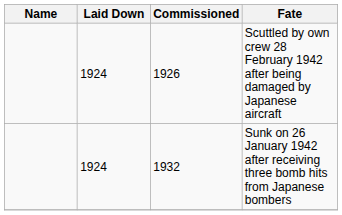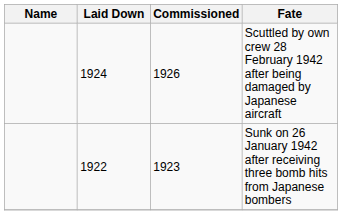(94, 166) 1924 -> (94, 166) 1922
(167, 166) 1932 -> (167, 166) 1923
